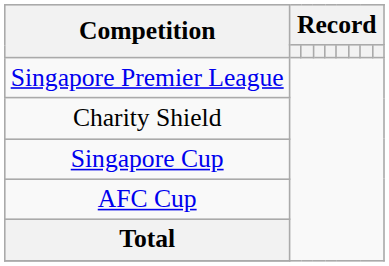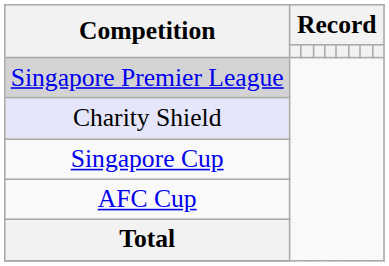(147, 77) no background -> (147, 77) lightgrey background
(147, 117) no background -> (147, 117) lavender background
